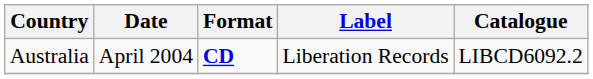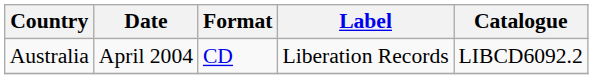(219, 55) bold -> (218, 55) normal
